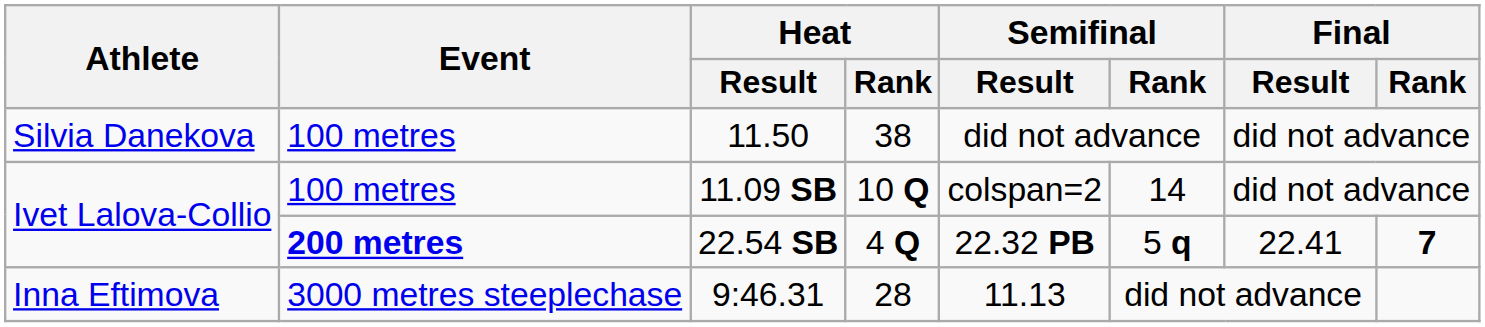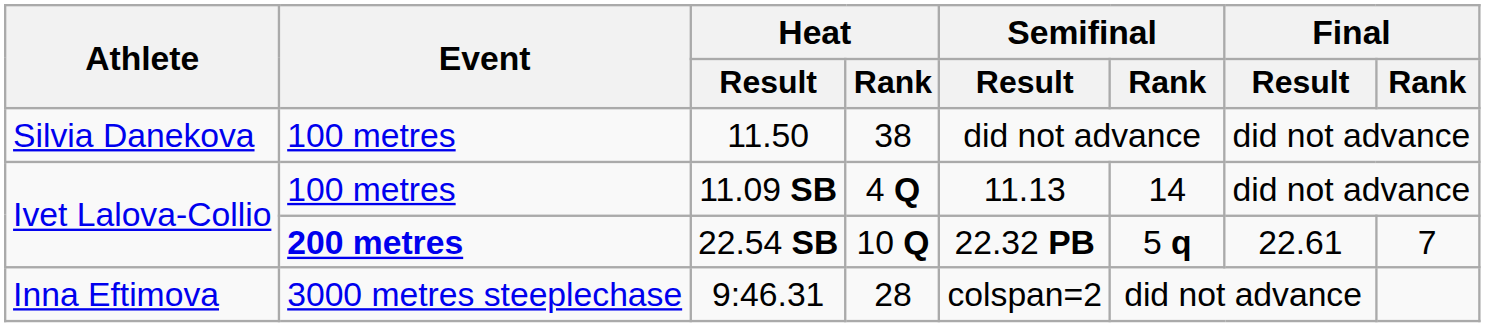(893, 189) 10 Q -> (893, 189) 4 Q
(1025, 189) colspan=2 -> (1025, 189) 11.13
(893, 242) 4 Q -> (893, 242) 10 Q
(1300, 242) 22.41 -> (1300, 242) 22.61
(1427, 242) bold -> (1427, 242) normal
(1025, 295) 11.13 -> (1025, 295) colspan=2
